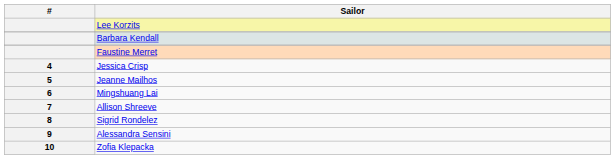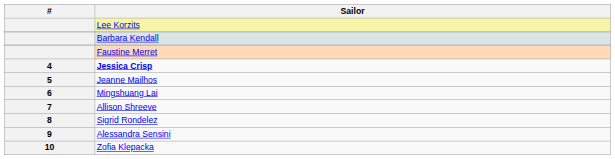(122, 66) normal -> (125, 66) bold
